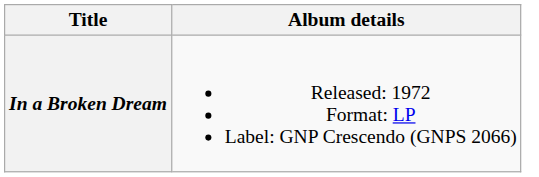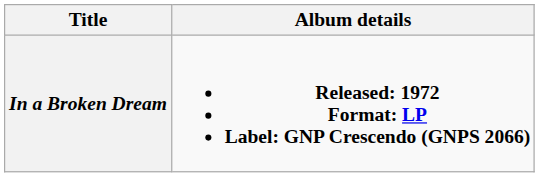(346, 114) normal -> (353, 114) bold
